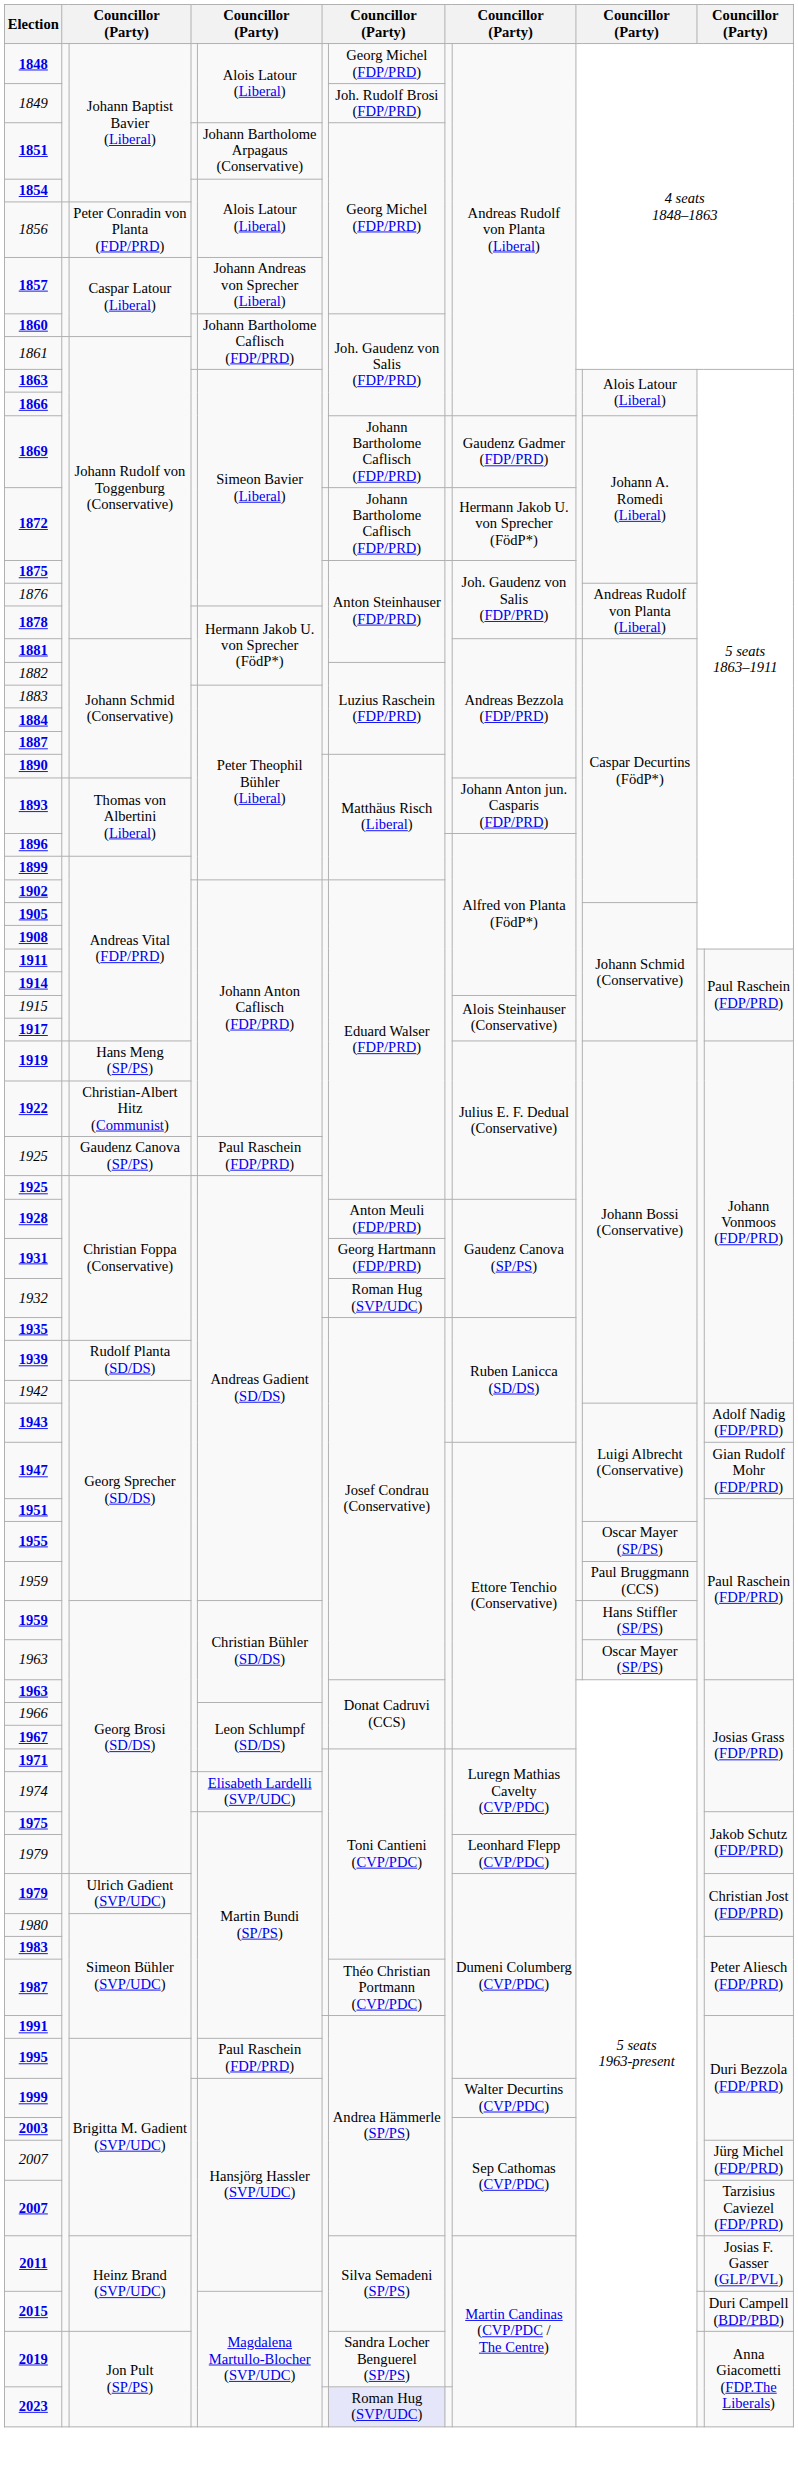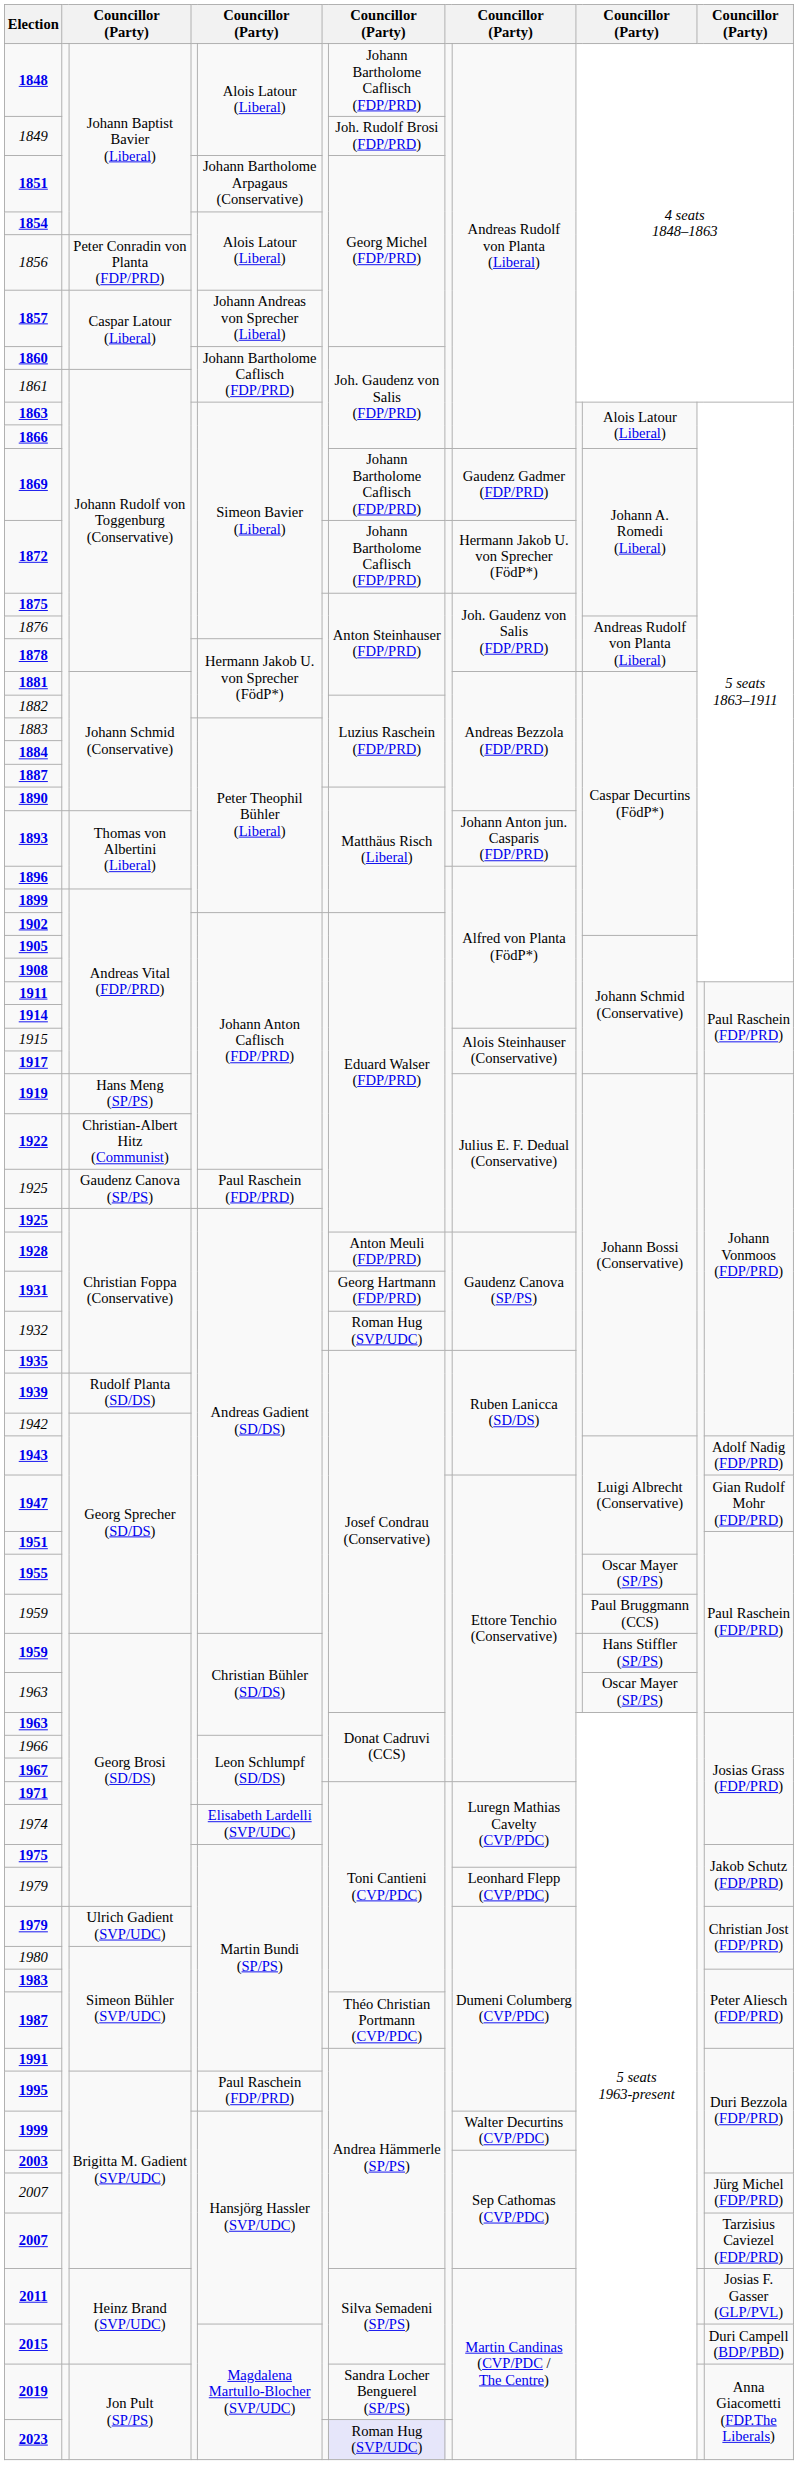(387, 63) Georg Michel (FDP/PRD) -> (387, 80) Johann Bartholome Caflisch (FDP/PRD)
